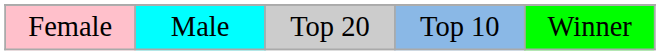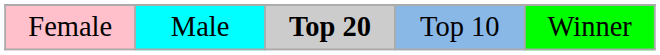(330, 27) normal -> (330, 27) bold
